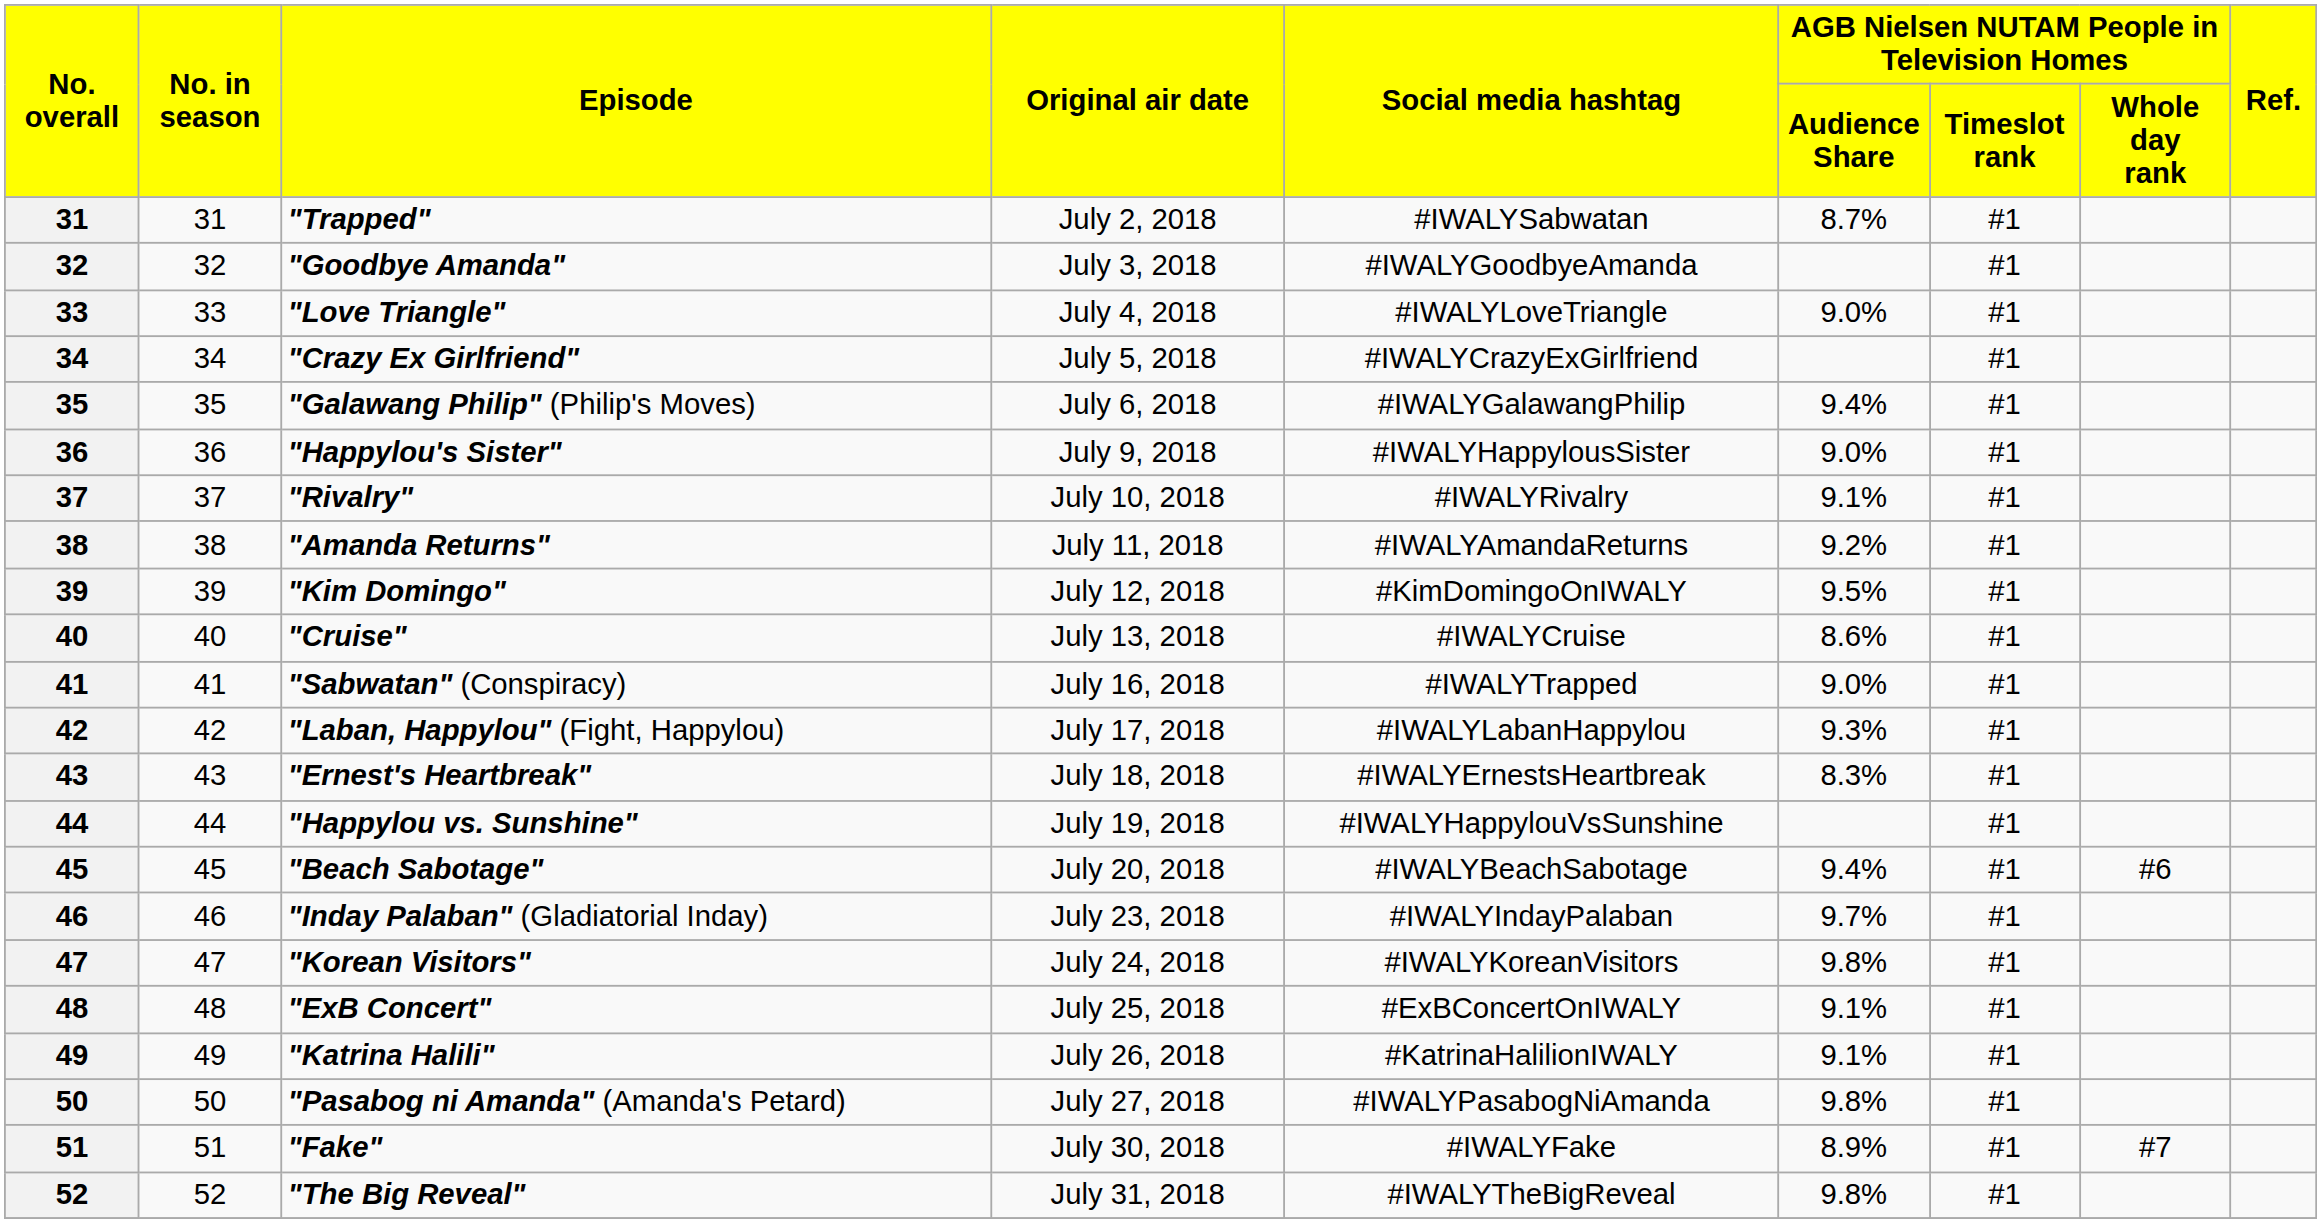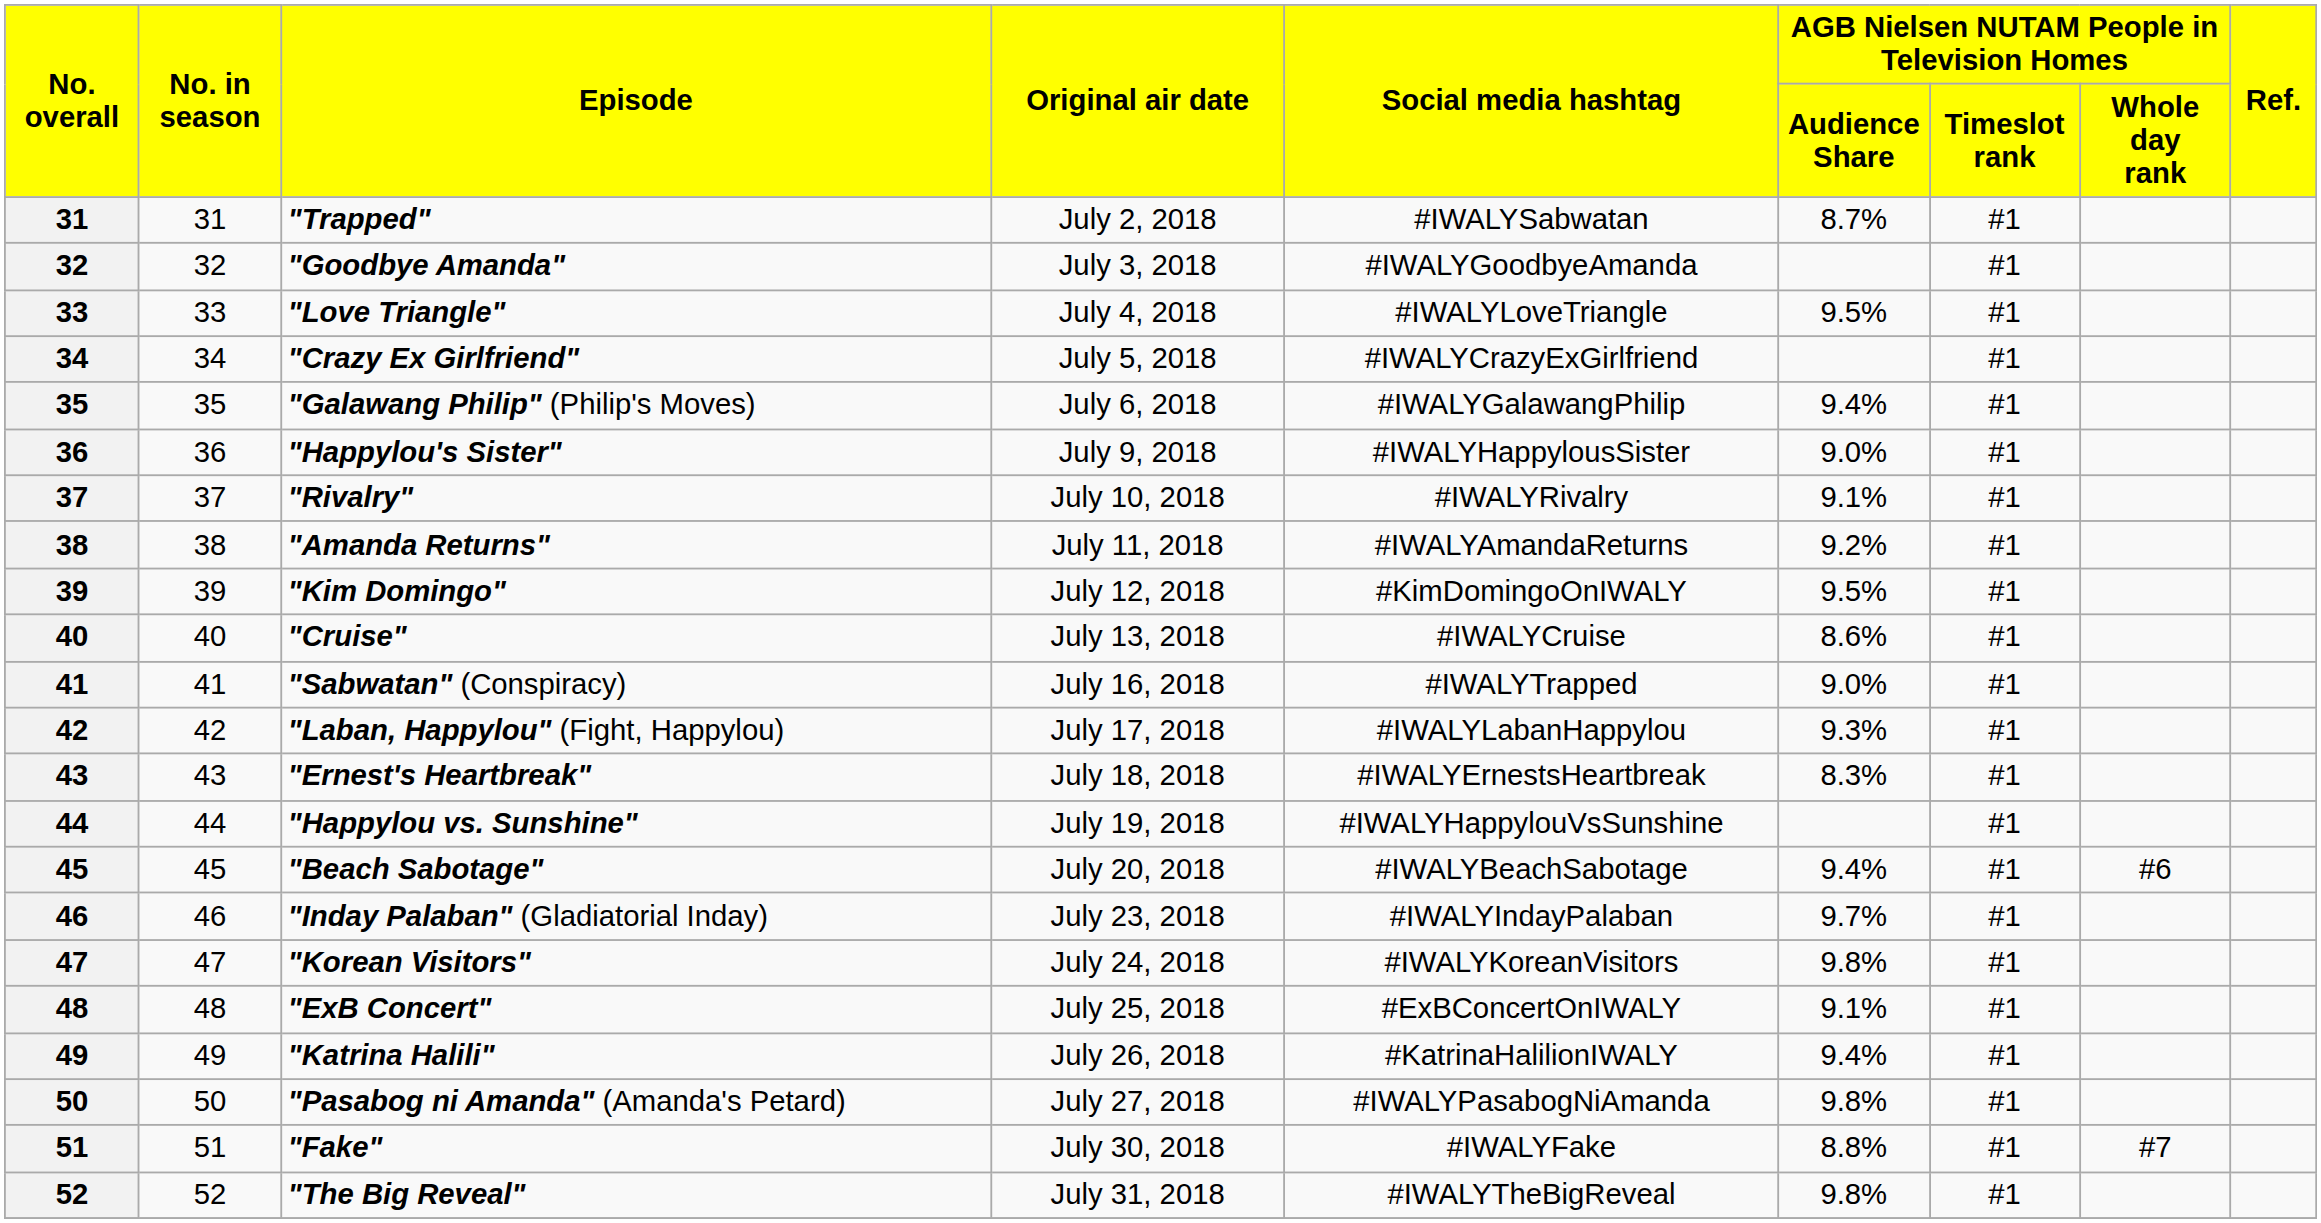(1854, 312) 9.0% -> (1854, 312) 9.5%
(1854, 1055) 9.1% -> (1854, 1055) 9.4%
(1854, 1148) 8.9% -> (1854, 1148) 8.8%
